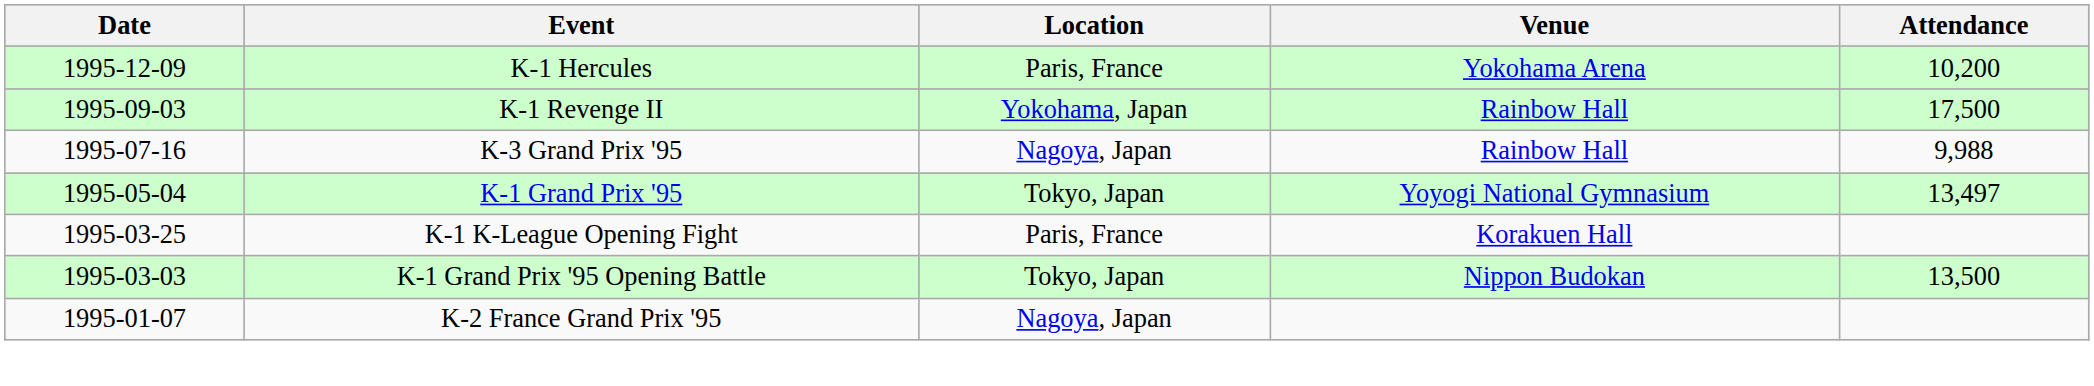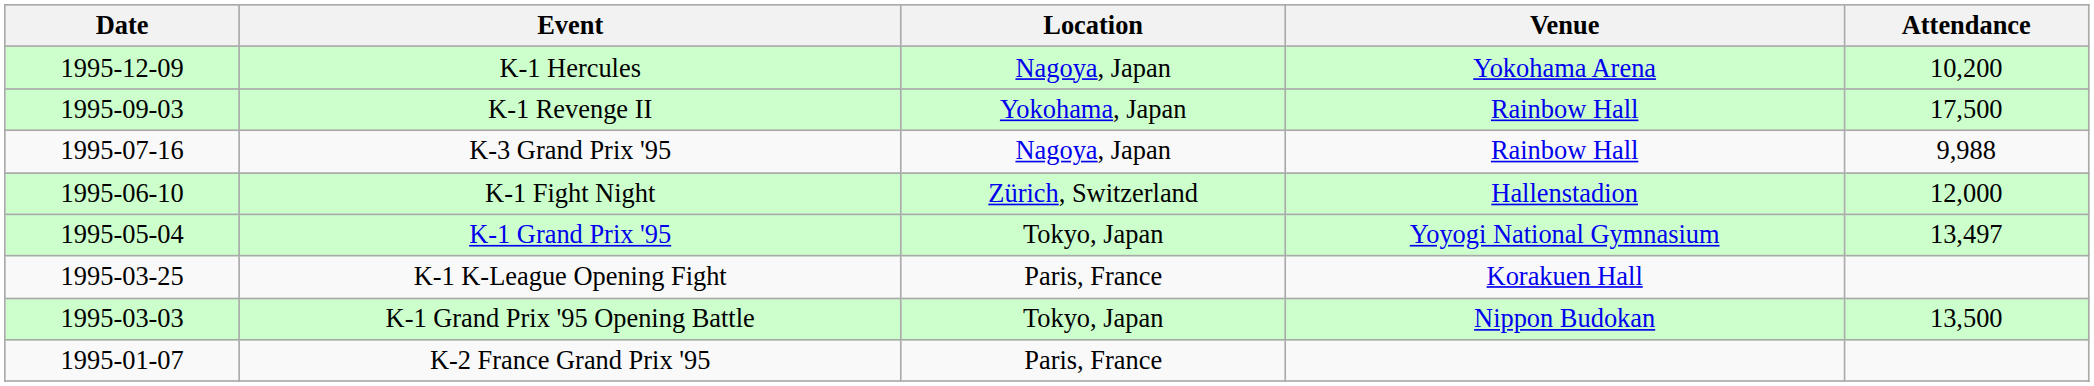(1094, 67) Paris, France -> (1093, 67) Nagoya, Japan
+ row: (570, 192)
(1094, 318) Nagoya, Japan -> (1093, 360) Paris, France
